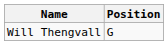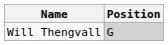(110, 32) no background -> (110, 32) lightgrey background
